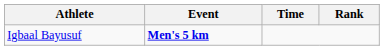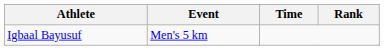(178, 35) bold -> (179, 35) normal
